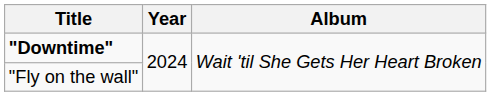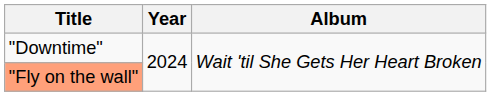(61, 47) bold -> (56, 47) normal
(74, 76) no background -> (74, 76) lightsalmon background
